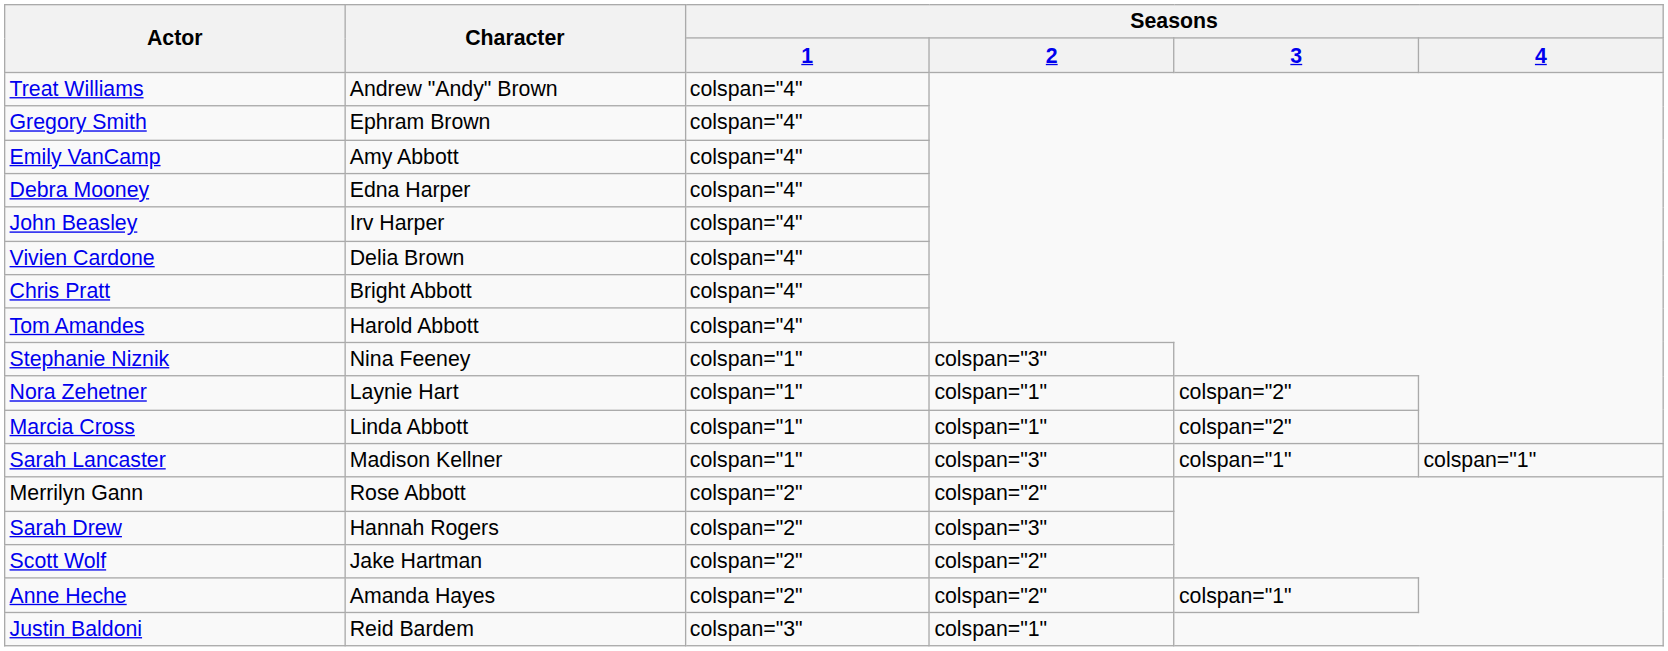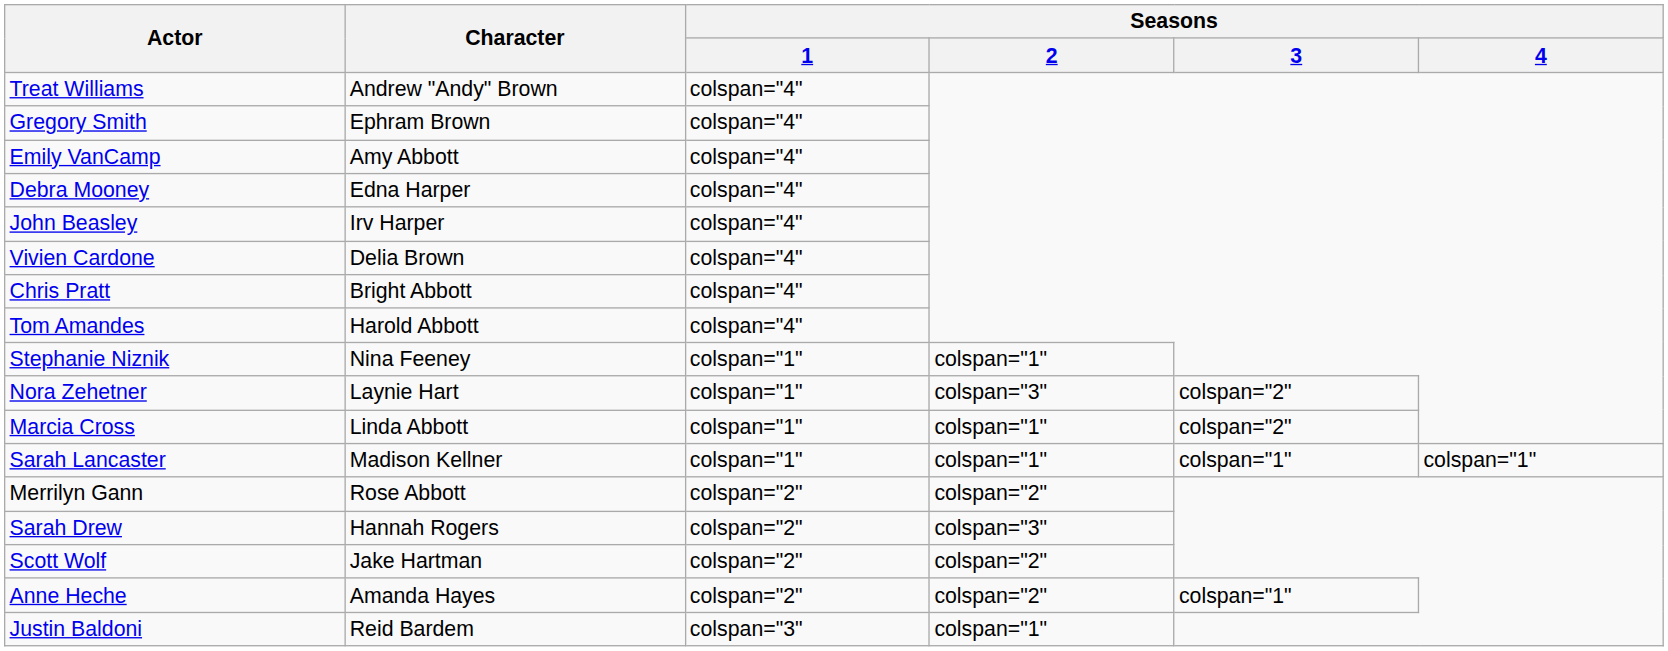(991, 358) colspan="3" -> (991, 358) colspan="1"
(991, 392) colspan="1" -> (991, 392) colspan="3"
(991, 460) colspan="3" -> (991, 460) colspan="1"
